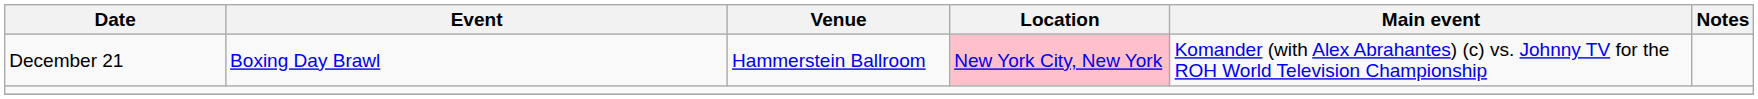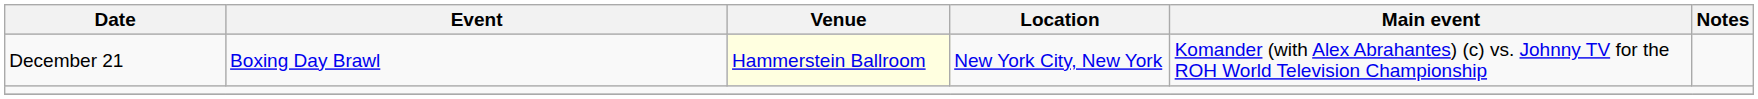(829, 60) no background -> (829, 60) lightyellow background
(1058, 60) pink background -> (1058, 60) no background
